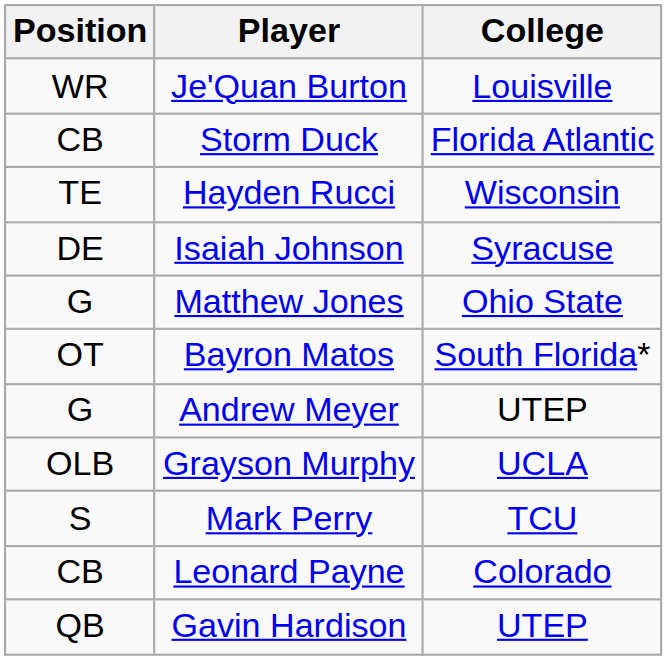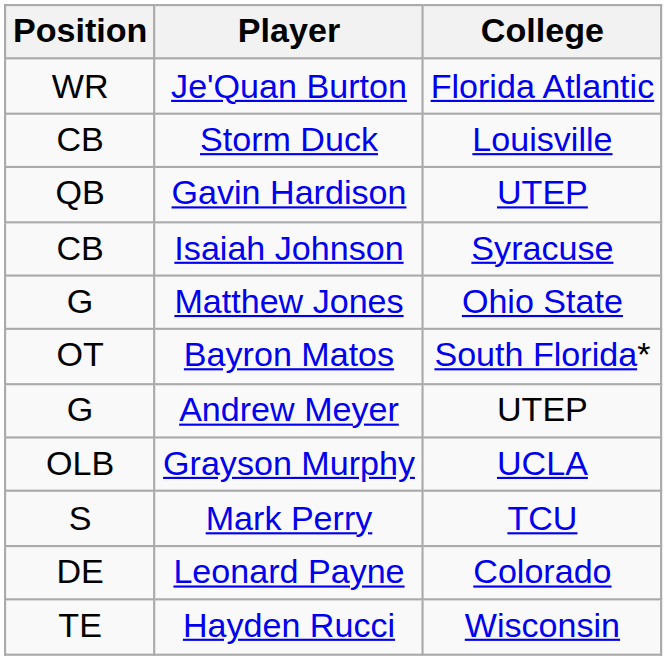(542, 85) Louisville -> (542, 85) Florida Atlantic
(542, 139) Florida Atlantic -> (542, 139) Louisville
rows swapped: (289, 626) <-> (289, 193)
(80, 247) DE -> (80, 247) CB
(80, 572) CB -> (80, 572) DE
